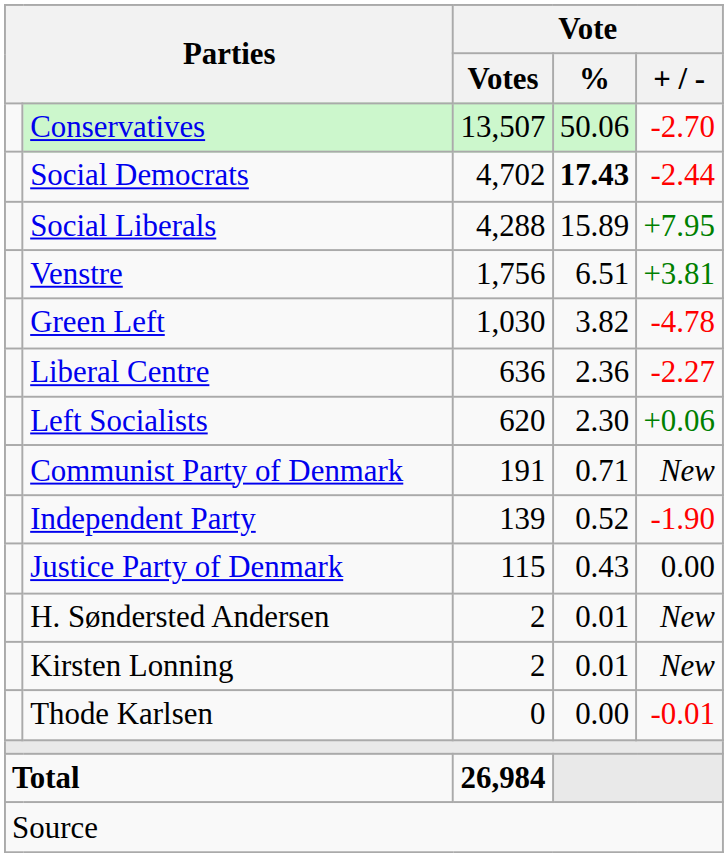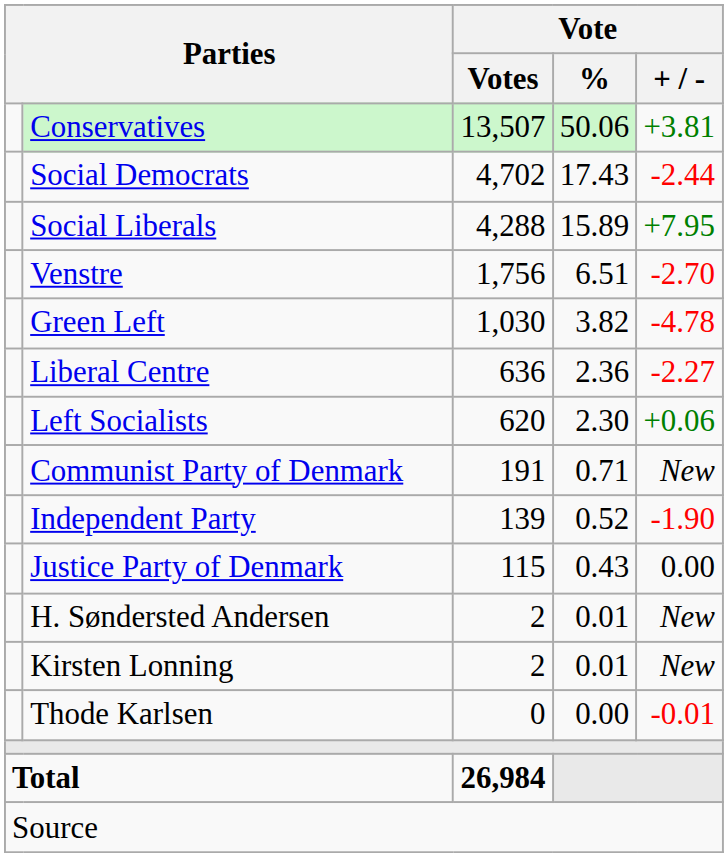(683, 126) -2.70 -> (679, 126) +3.81
(594, 175) bold -> (594, 175) normal
(679, 273) +3.81 -> (683, 273) -2.70
